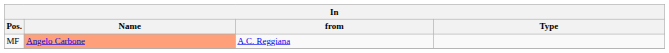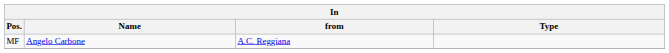(56, 41) lightsalmon background -> (56, 41) no background
